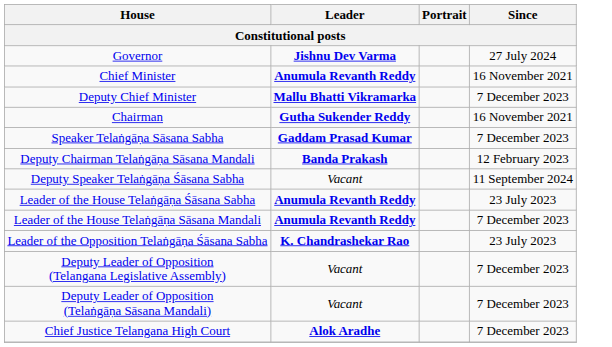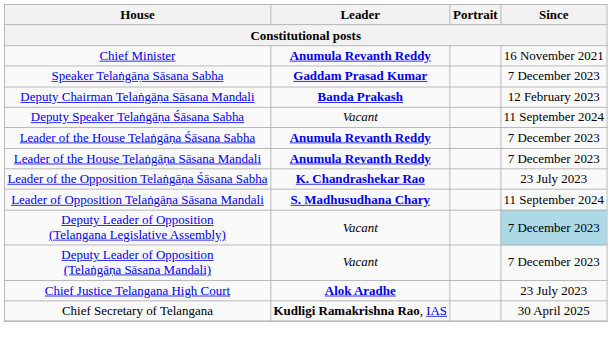- row: (137, 55)
- row: (137, 96)
- row: (137, 117)
(523, 199) 23 July 2023 -> (554, 138) 7 December 2023
+ row: (137, 199)
(523, 268) no background -> (554, 227) lightblue background
(523, 331) 7 December 2023 -> (554, 290) 23 July 2023
+ row: (137, 311)
